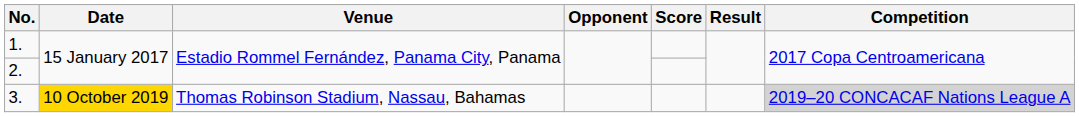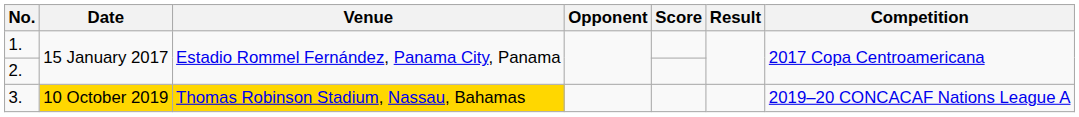(351, 97) no background -> (351, 97) gold background
(920, 97) lightgrey background -> (920, 97) no background
